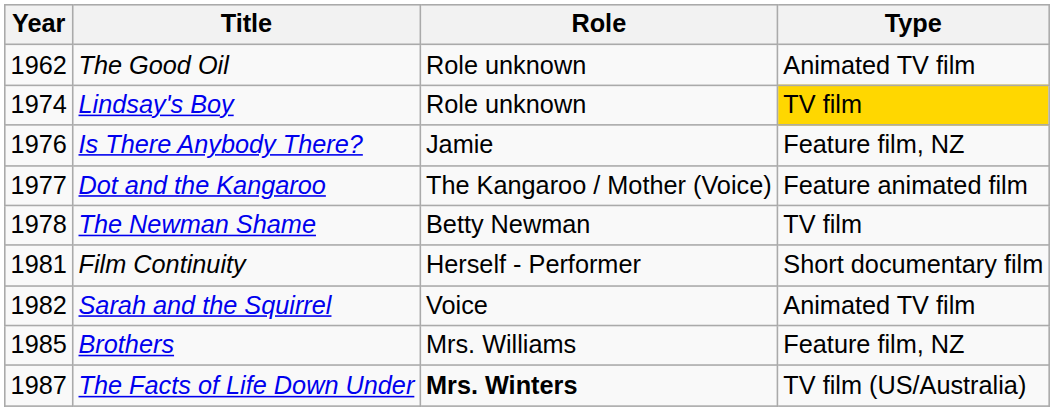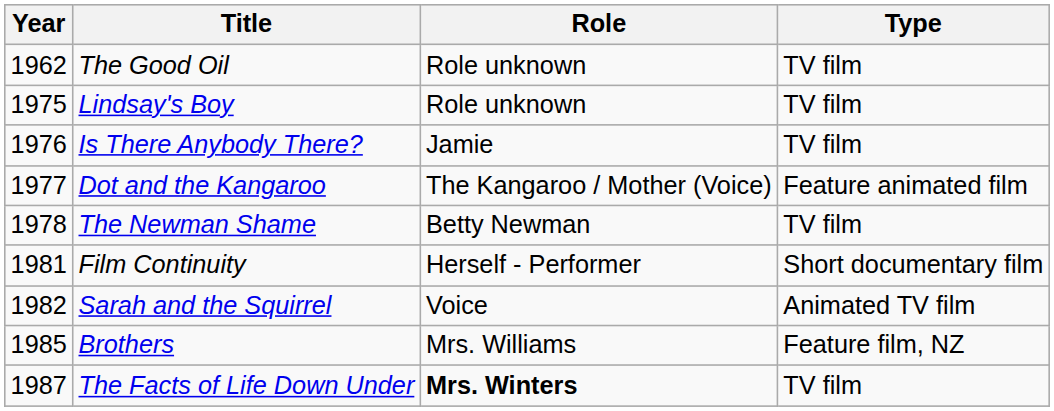(879, 64) Animated TV film -> (823, 64) TV film
(39, 104) 1974 -> (39, 104) 1975
(823, 104) gold background -> (823, 104) no background
(874, 144) Feature film, NZ -> (823, 144) TV film
(905, 385) TV film (US/Australia) -> (823, 385) TV film
